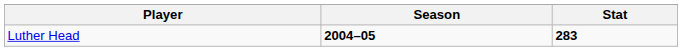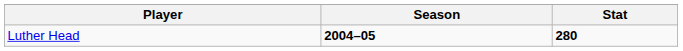(566, 35) 283 -> (566, 35) 280
